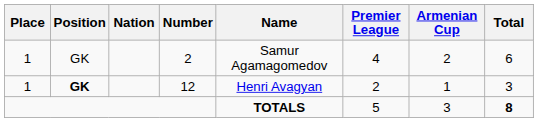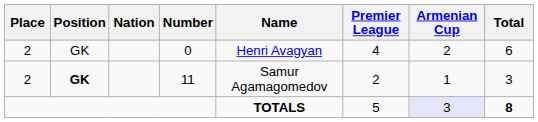(27, 58) 1 -> (27, 51) 2
(188, 58) 2 -> (188, 51) 0
(279, 58) Samur Agamagomedov -> (279, 51) Henri Avagyan
(27, 87) 1 -> (27, 79) 2
(188, 87) 12 -> (188, 79) 11
(279, 87) Henri Avagyan -> (279, 79) Samur Agamagomedov
(447, 107) no background -> (447, 107) lavender background
